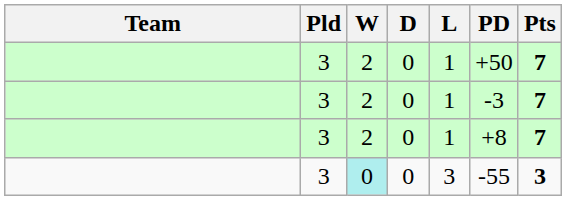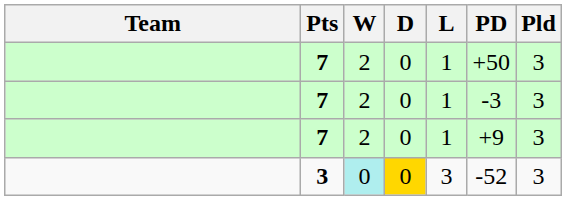columns swapped: (324, 23) <-> (540, 23)
(494, 137) +8 -> (491, 137) +9
(408, 175) no background -> (405, 175) gold background
(494, 175) -55 -> (491, 175) -52
